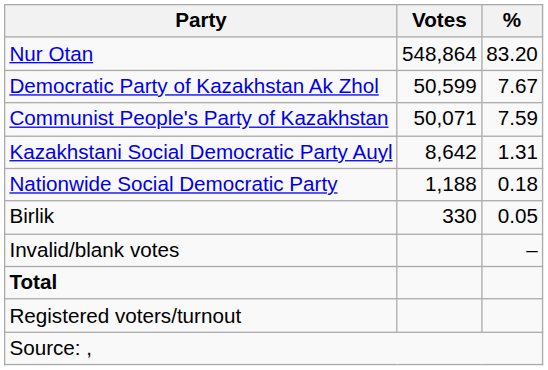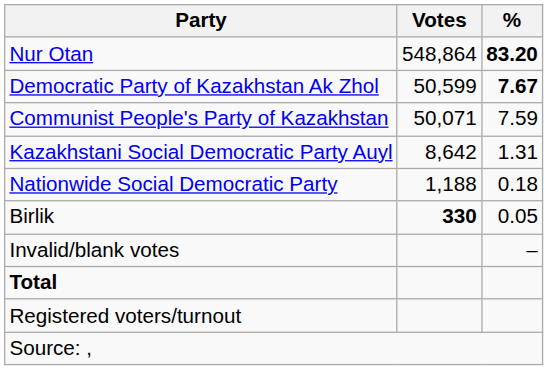(512, 53) normal -> (512, 53) bold
(518, 86) normal -> (518, 86) bold
(459, 217) normal -> (459, 217) bold
